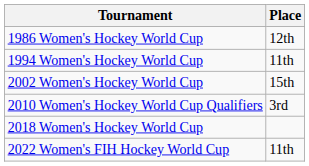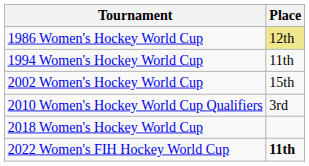(282, 37) no background -> (282, 37) khaki background
(282, 149) normal -> (282, 149) bold
